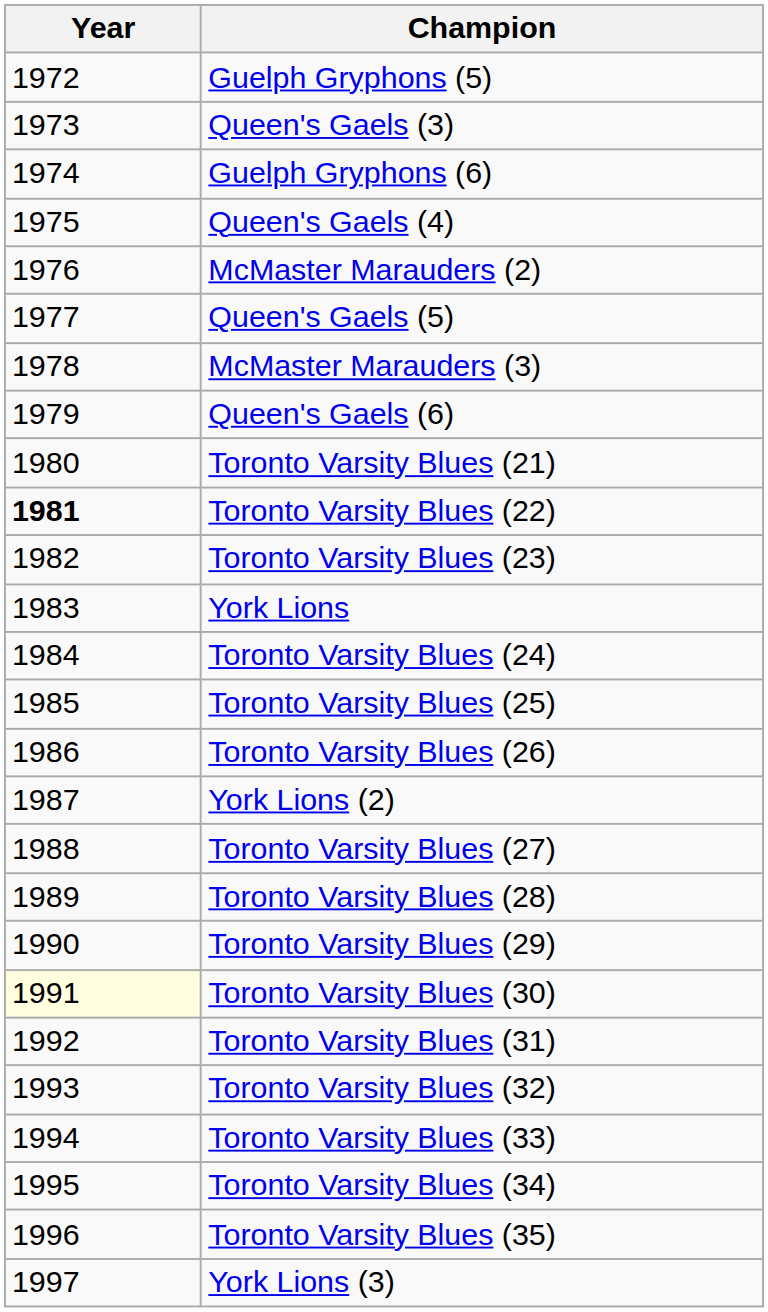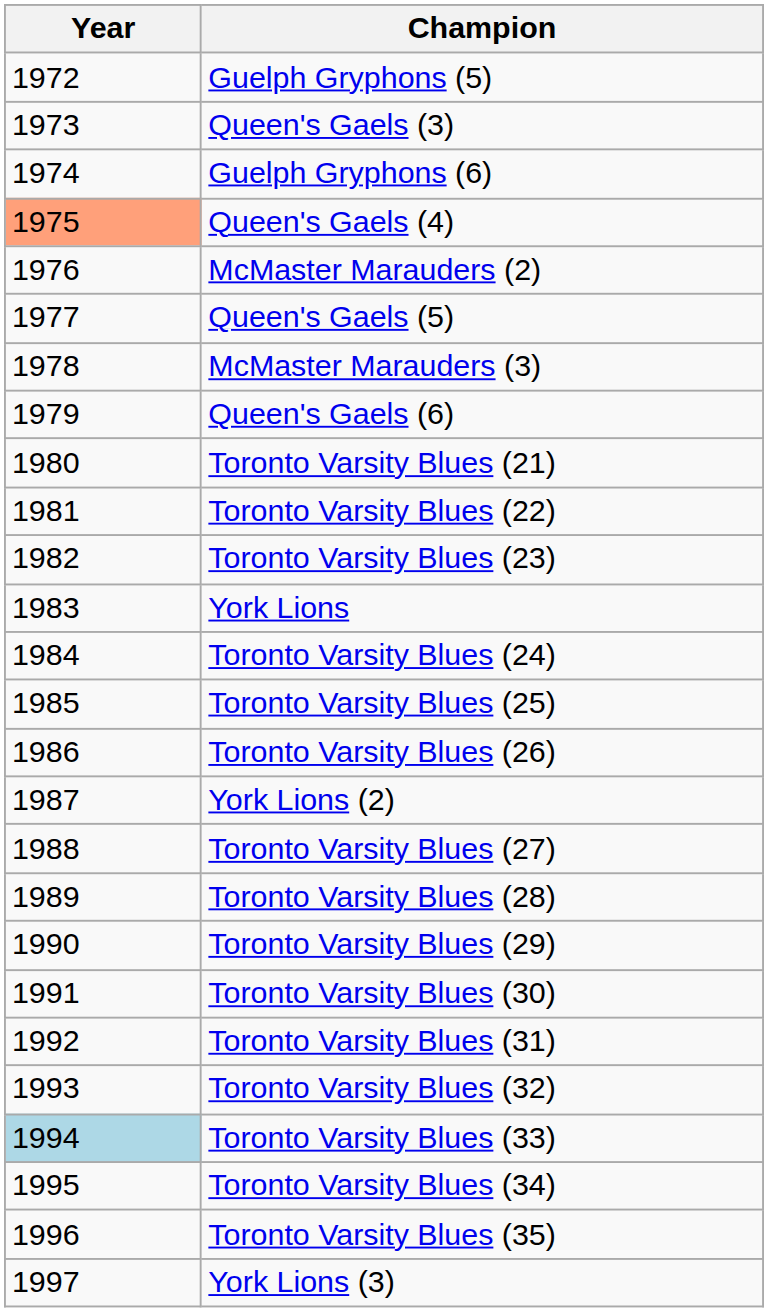(46, 221) no background -> (46, 221) lightsalmon background
(46, 510) bold -> (46, 510) normal
(46, 992) lightyellow background -> (46, 992) no background
(46, 1137) no background -> (46, 1137) lightblue background
